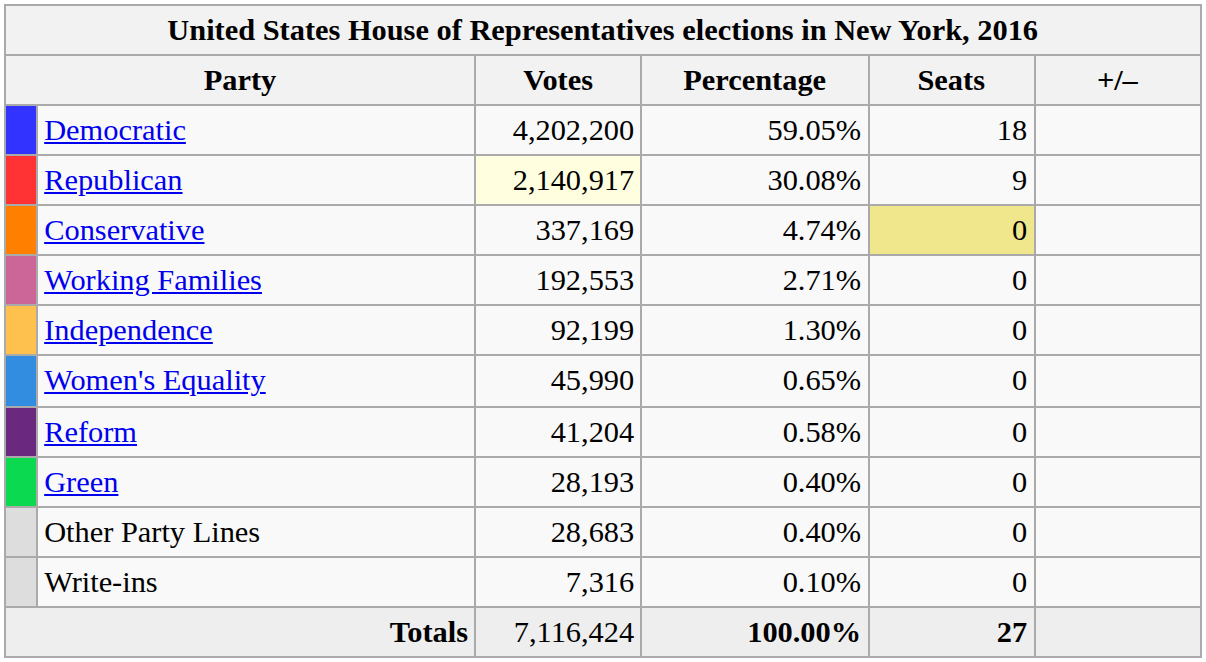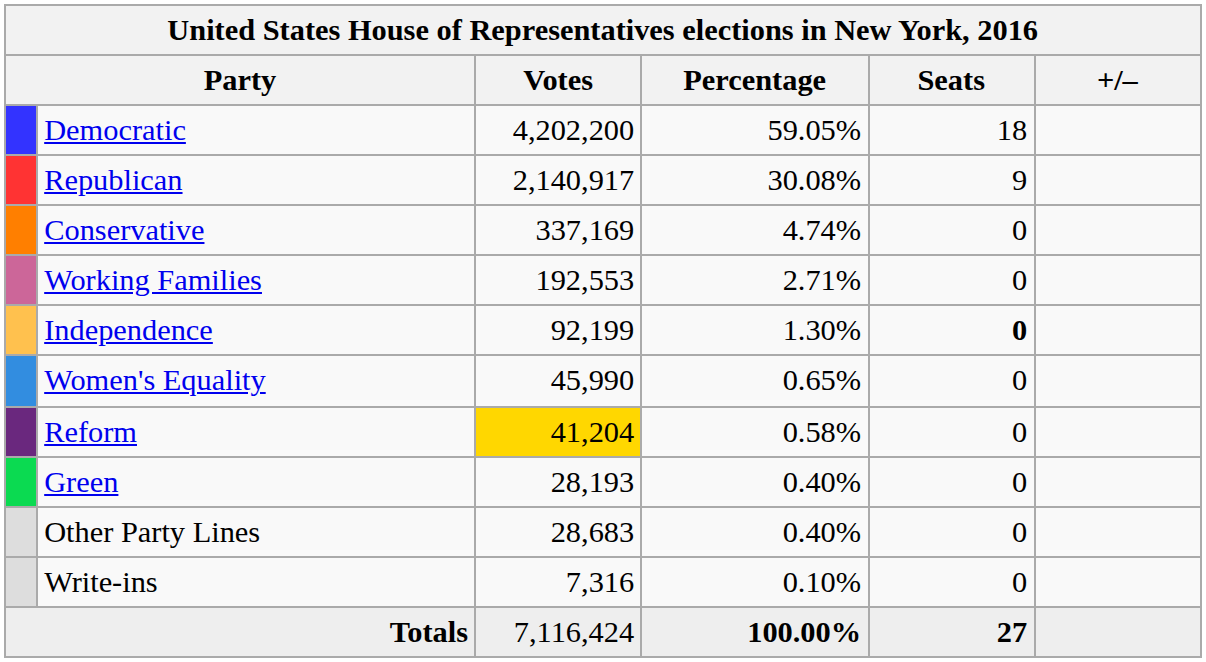(573, 180) lightyellow background -> (573, 180) no background
(1020, 230) khaki background -> (1020, 230) no background
(1020, 330) normal -> (1020, 330) bold
(592, 430) no background -> (592, 430) gold background
